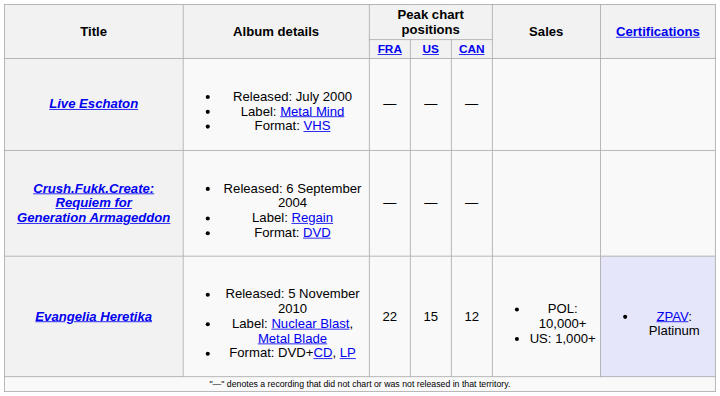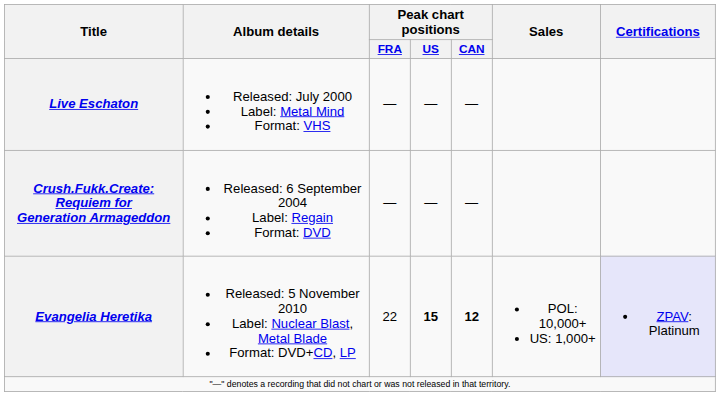(431, 316) normal -> (431, 316) bold
(472, 316) normal -> (472, 316) bold
